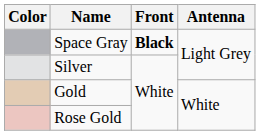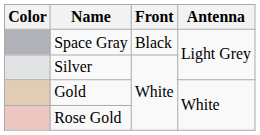(154, 42) bold -> (153, 42) normal
